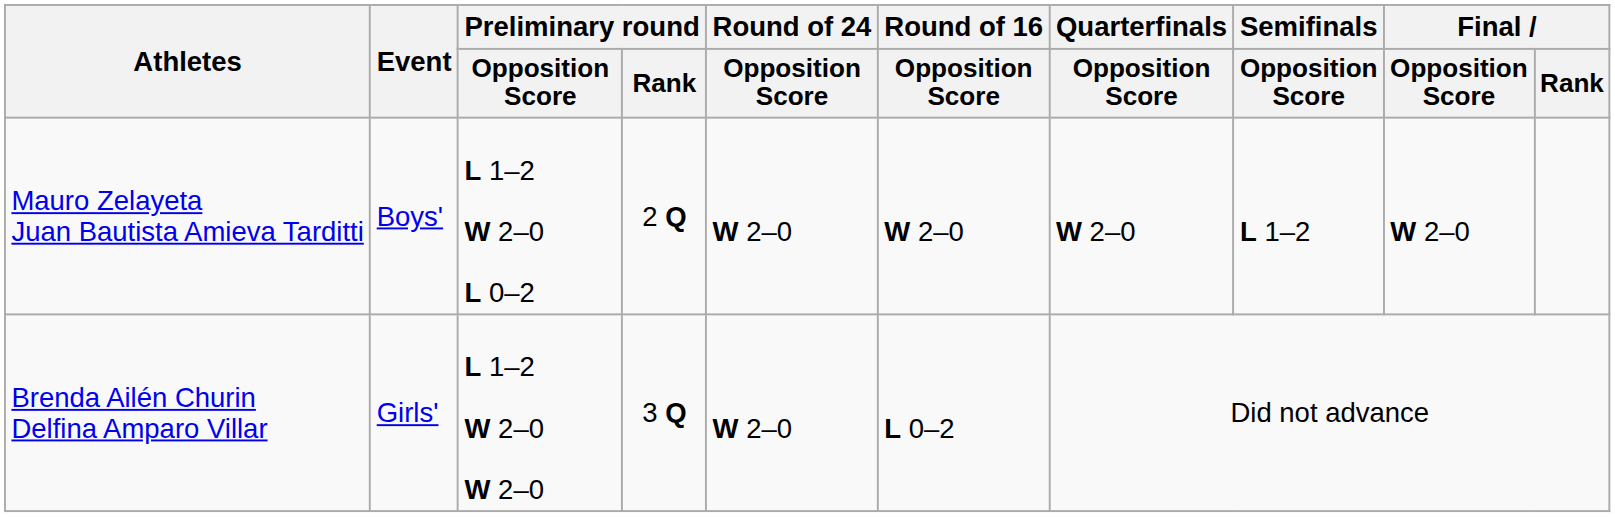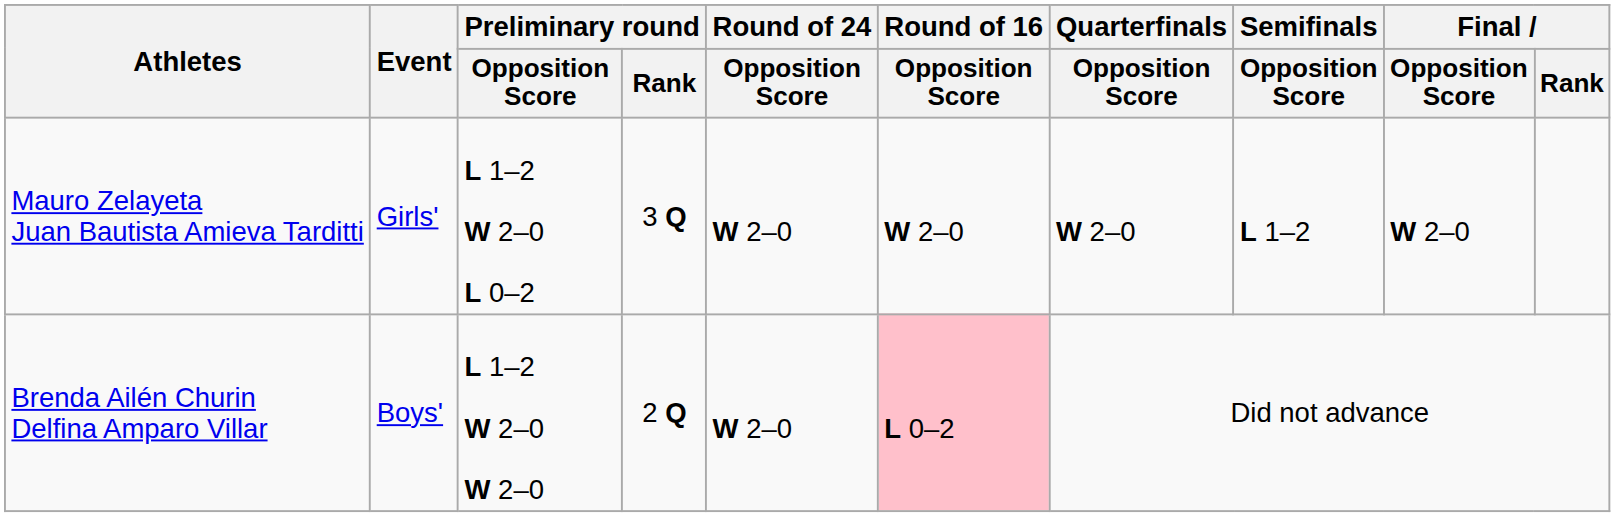(410, 217) Boys' -> (408, 217) Girls'
(664, 217) 2 Q -> (664, 217) 3 Q
(408, 413) Girls' -> (410, 413) Boys'
(664, 413) 3 Q -> (664, 413) 2 Q
(919, 428) no background -> (919, 428) pink background
